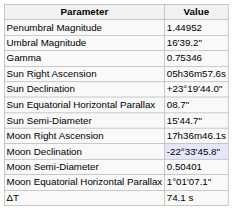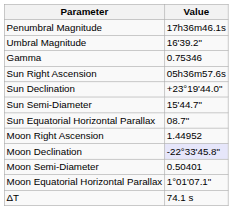(184, 27) 1.44952 -> (196, 27) 17h36m46.1s
rows swapped: (49, 120) <-> (81, 105)
(196, 136) 17h36m46.1s -> (184, 136) 1.44952
